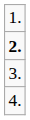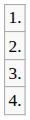(15, 45) bold -> (15, 45) normal
